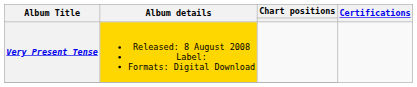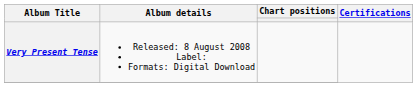(179, 57) gold background -> (179, 57) no background
